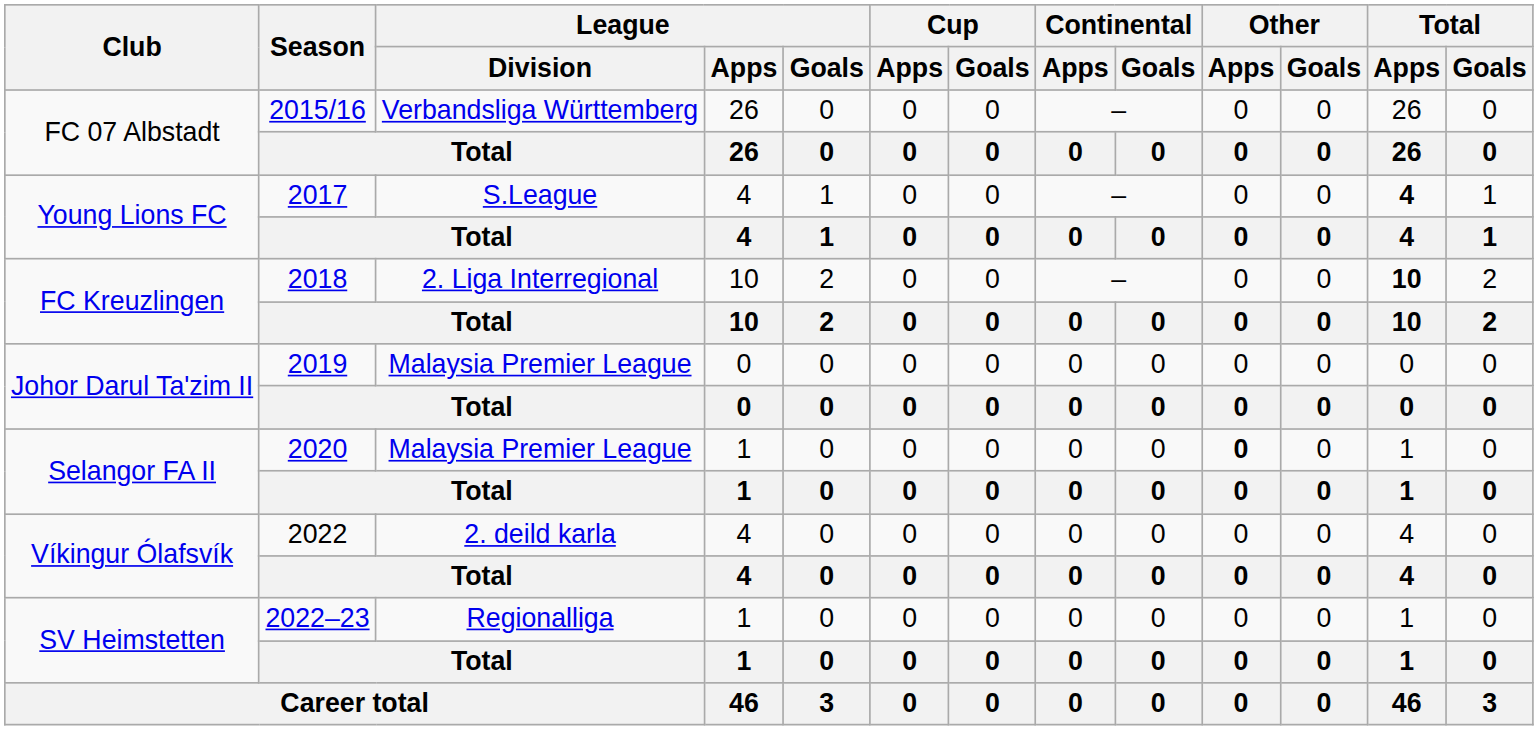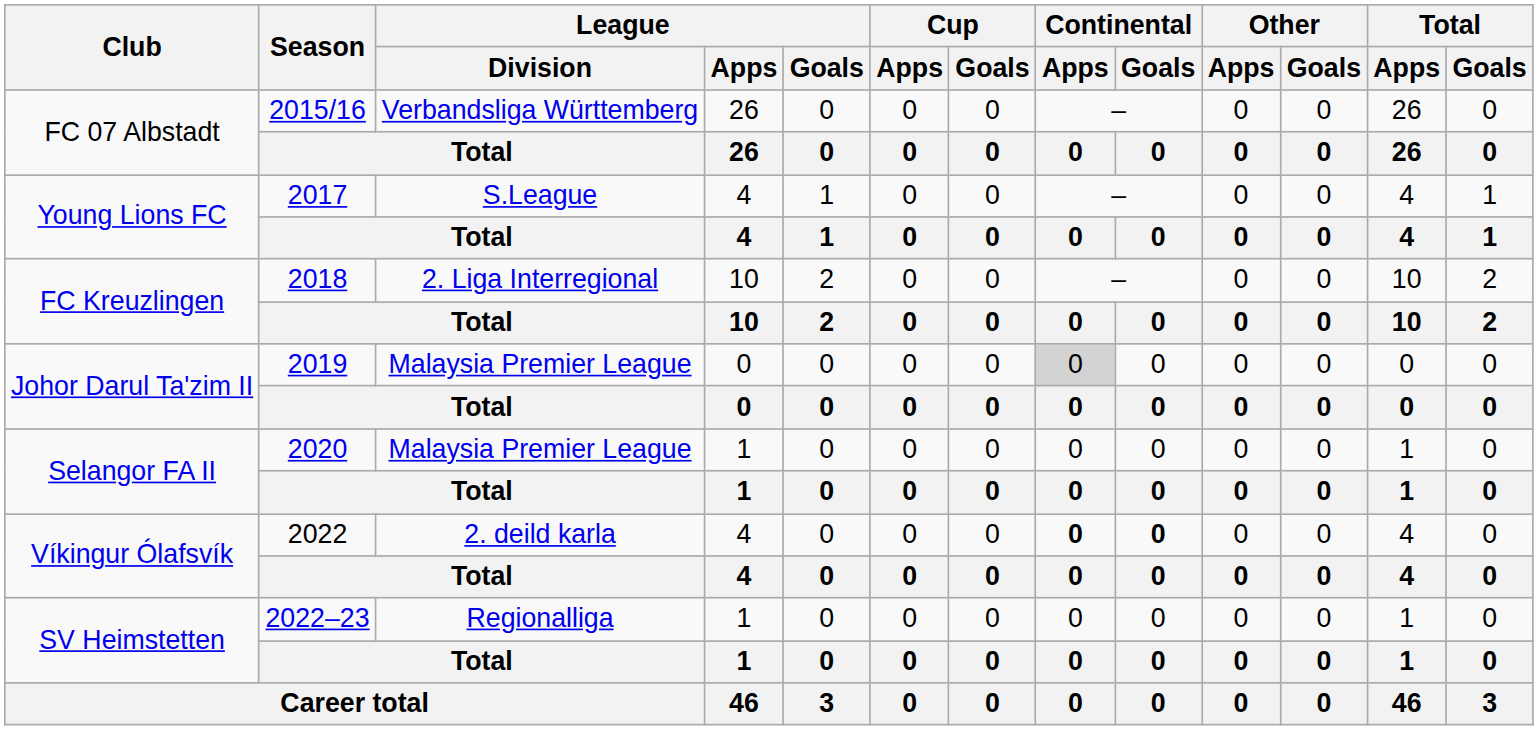(1407, 195) bold -> (1407, 195) normal
(1407, 279) bold -> (1407, 279) normal
(1075, 364) no background -> (1075, 364) lightgrey background
(1241, 449) bold -> (1241, 449) normal
(1075, 534) normal -> (1075, 534) bold
(1158, 534) normal -> (1158, 534) bold
